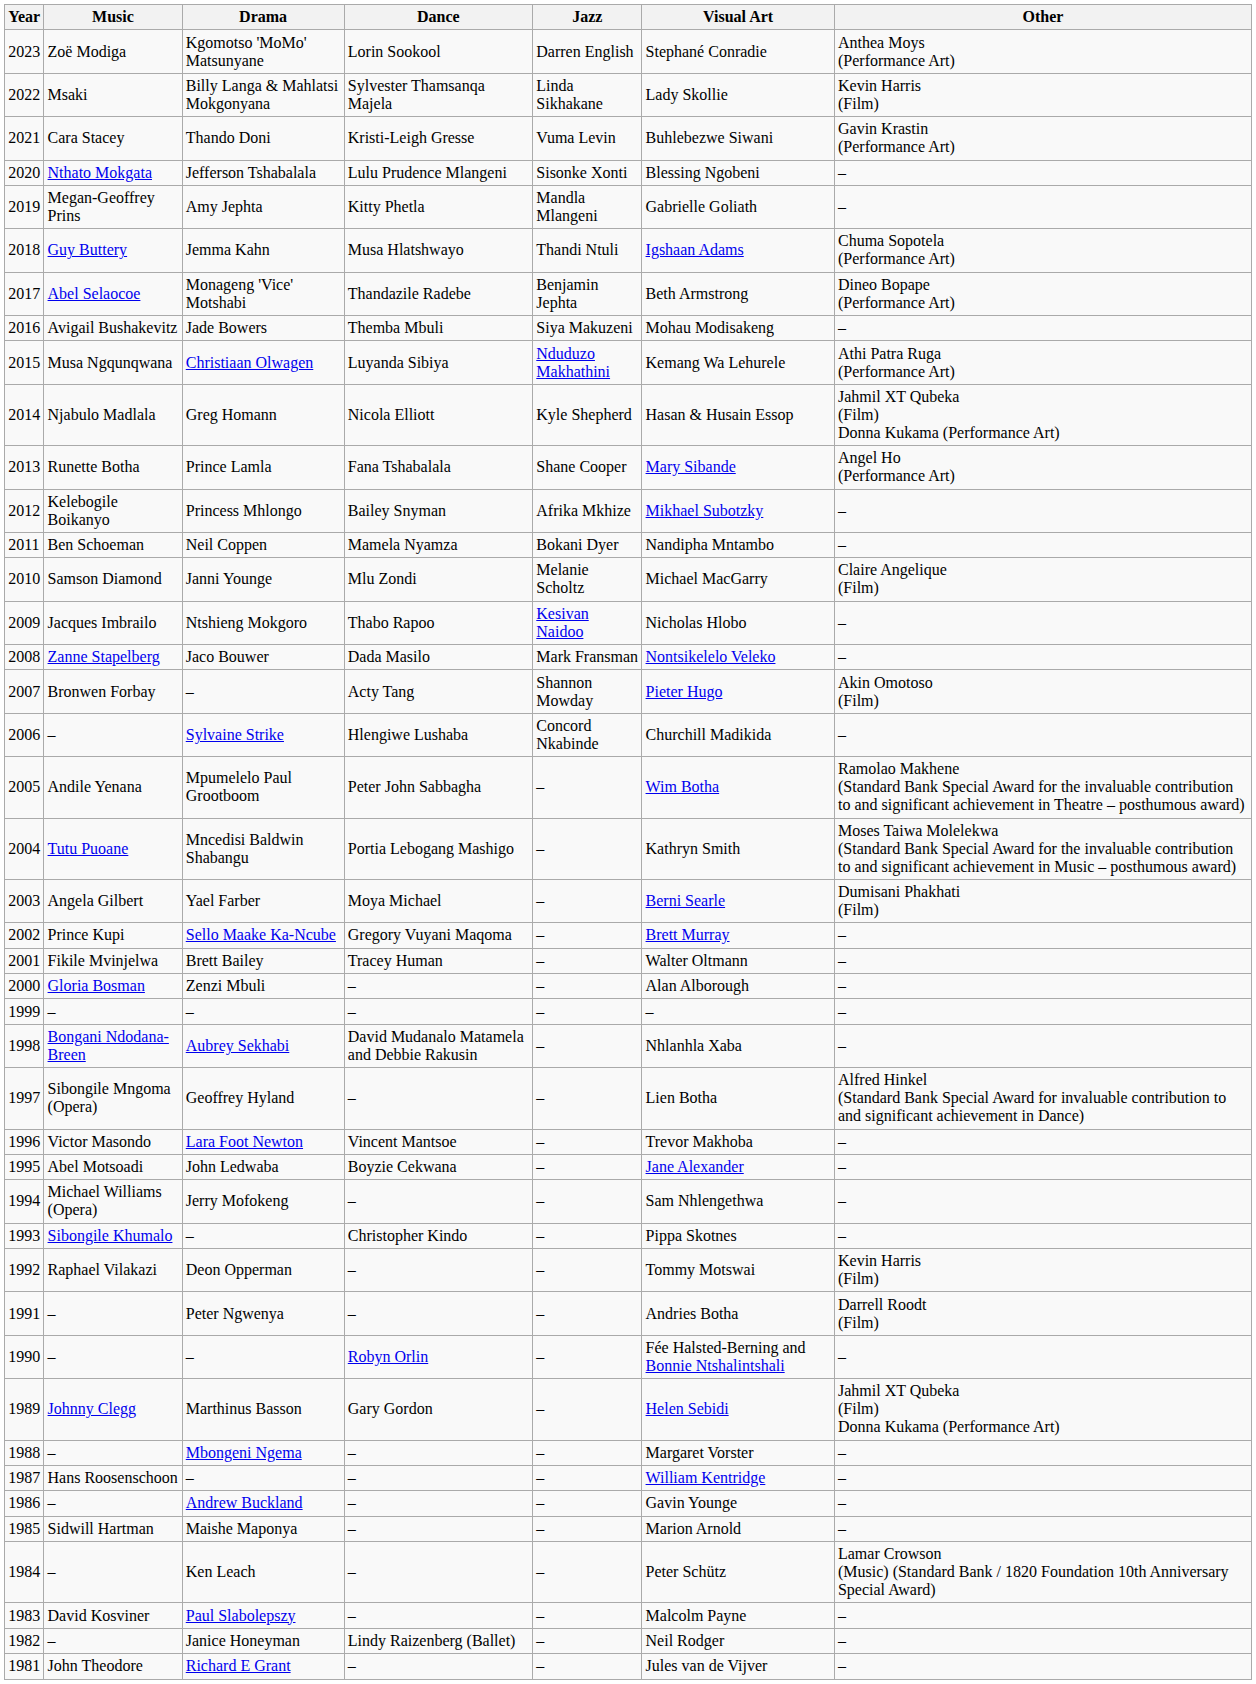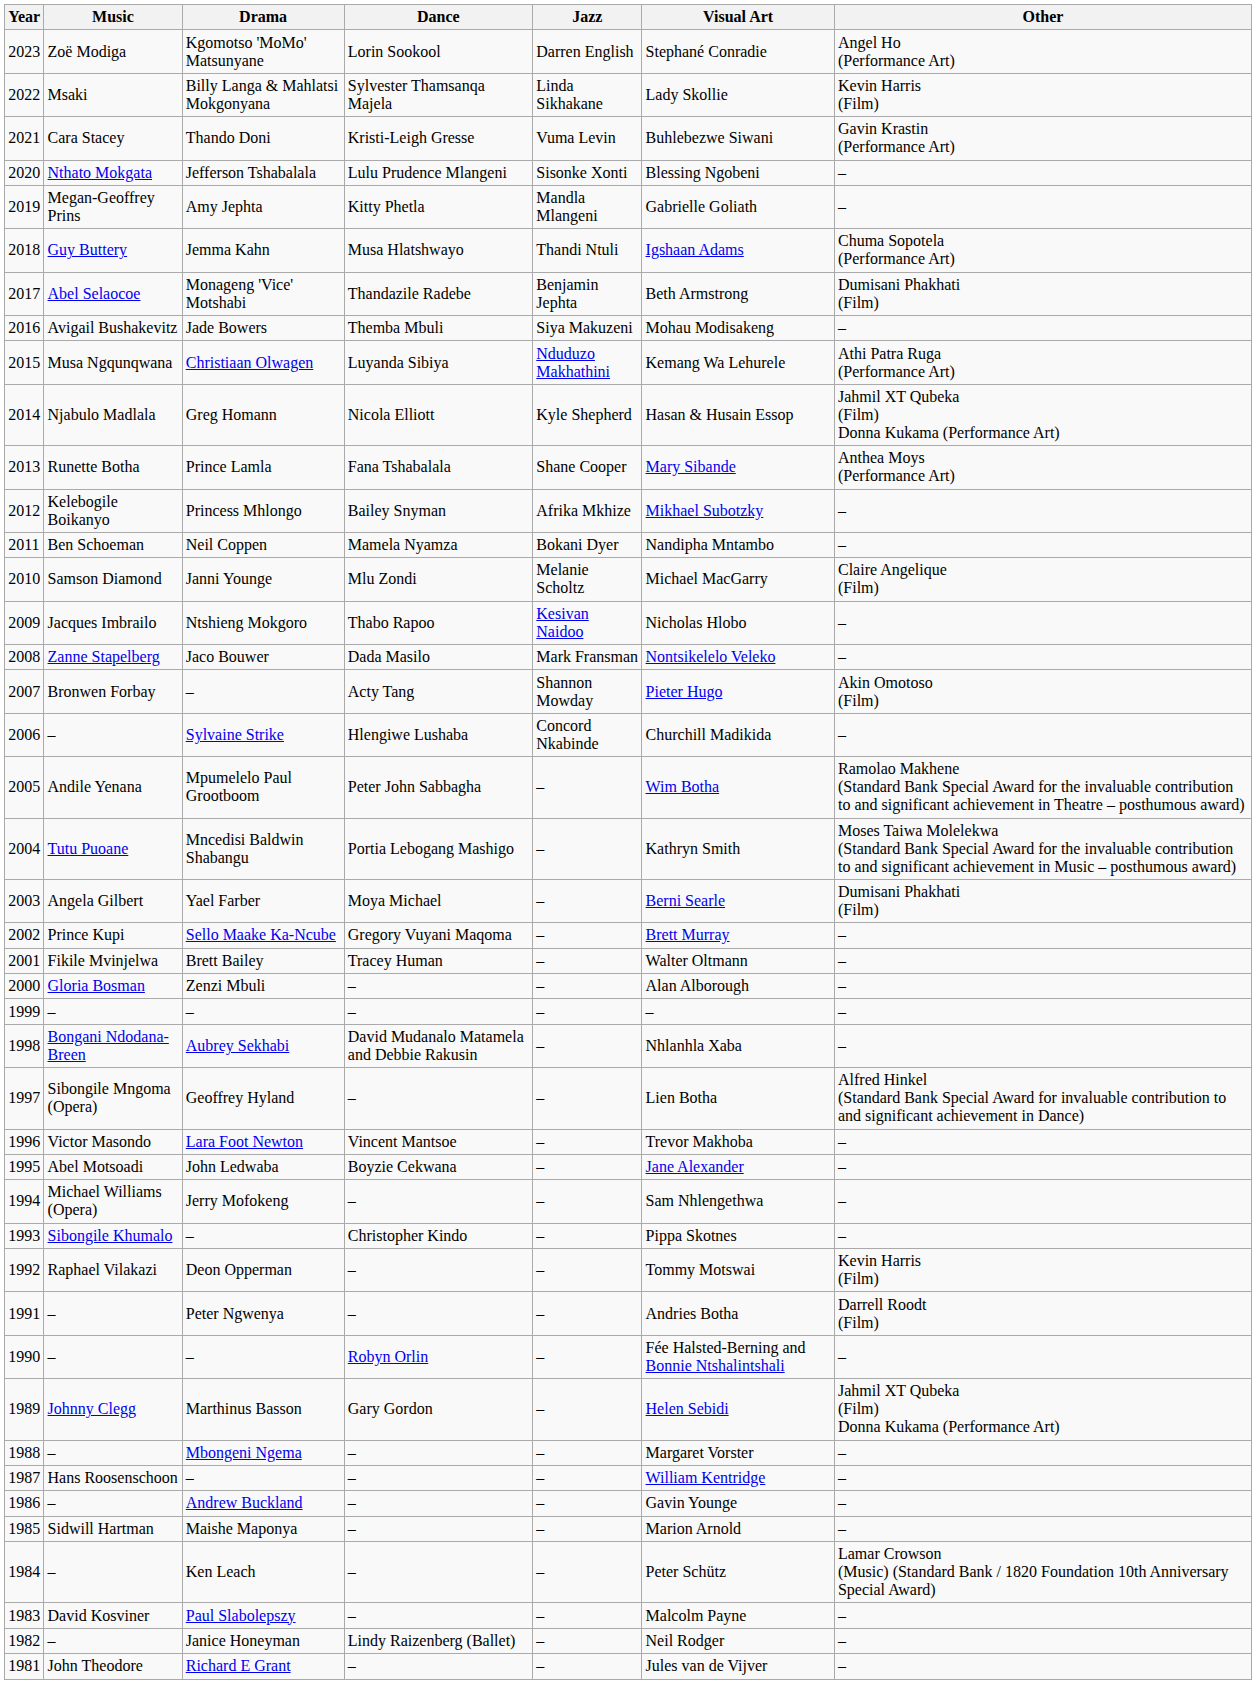(896, 51) Anthea Moys (Performance Art) -> (896, 51) Angel Ho (Performance Art)
(896, 293) Dineo Bopape (Performance Art) -> (899, 293) Dumisani Phakhati (Film)
(896, 467) Angel Ho (Performance Art) -> (896, 467) Anthea Moys (Performance Art)
